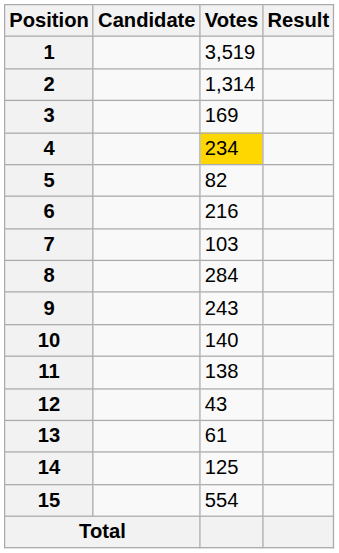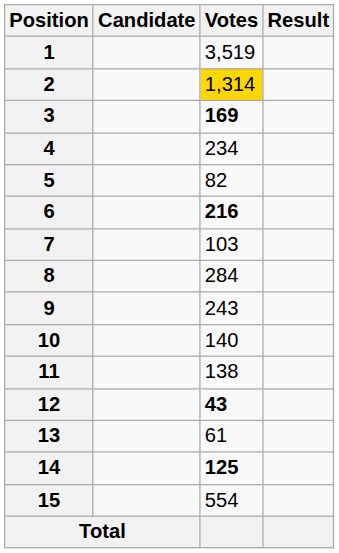(230, 84) no background -> (230, 84) gold background
(222, 116) normal -> (222, 116) bold
(222, 148) gold background -> (222, 148) no background
(222, 212) normal -> (222, 212) bold
(216, 404) normal -> (216, 404) bold
(222, 468) normal -> (222, 468) bold
